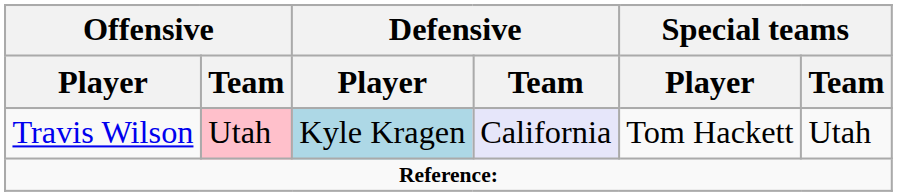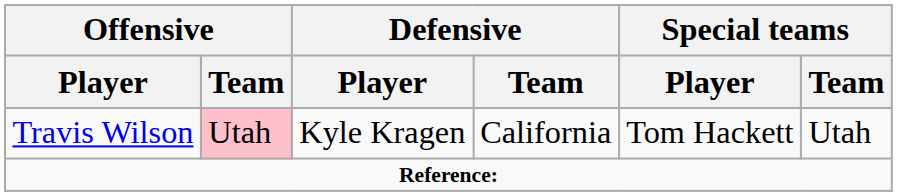(382, 132) lightblue background -> (382, 132) no background
(546, 132) lavender background -> (546, 132) no background
